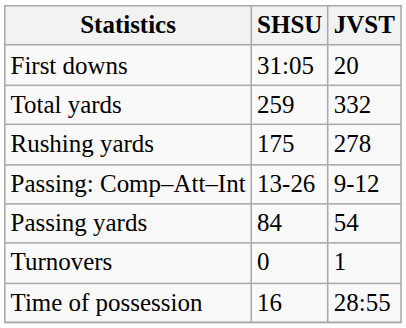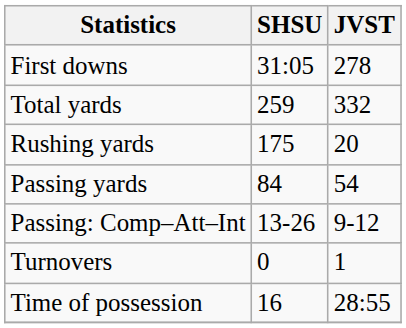(346, 64) 20 -> (353, 64) 278
(353, 144) 278 -> (346, 144) 20
rows swapped: (79, 223) <-> (128, 183)
